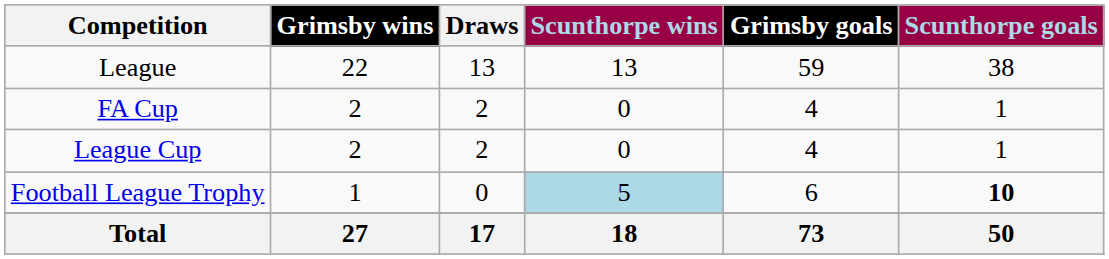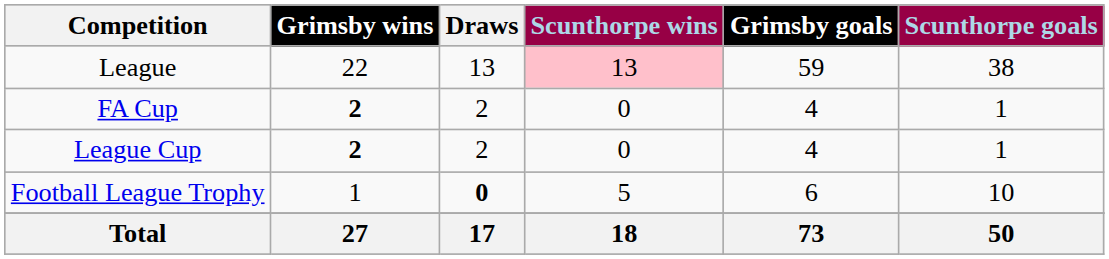(624, 66) no background -> (624, 66) pink background
(355, 108) normal -> (355, 108) bold
(355, 150) normal -> (355, 150) bold
(482, 191) normal -> (482, 191) bold
(624, 191) lightblue background -> (624, 191) no background
(1001, 191) bold -> (1001, 191) normal
